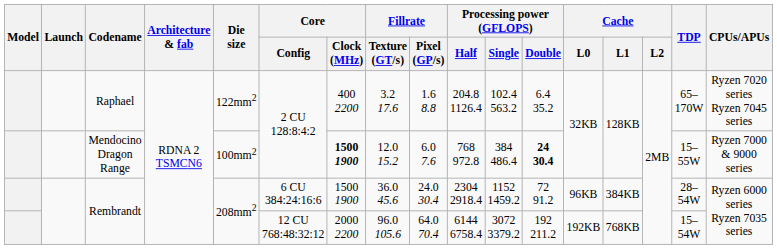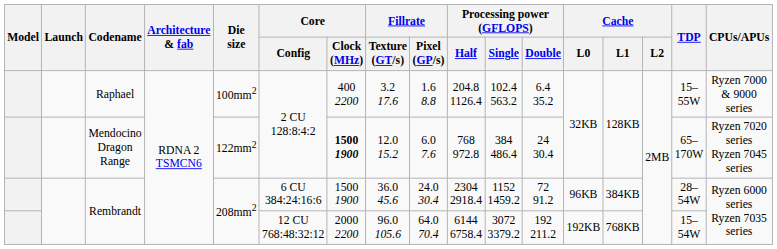(236, 100) 122mm2 -> (236, 93) 100mm2
(689, 100) 65–170W -> (689, 93) 15–55W
(739, 100) Ryzen 7020 series Ryzen 7045 series -> (739, 93) Ryzen 7000 & 9000 series
(236, 154) 100mm2 -> (236, 147) 122mm2
(543, 154) bold -> (543, 147) normal
(689, 154) 15–55W -> (689, 147) 65–170W
(739, 154) Ryzen 7000 & 9000 series -> (739, 147) Ryzen 7020 series Ryzen 7045 series
